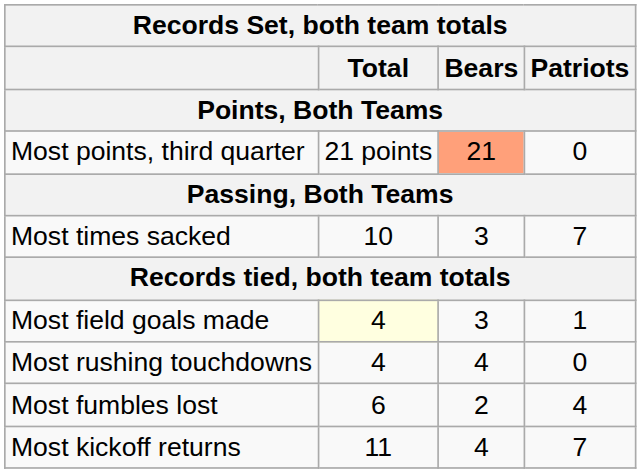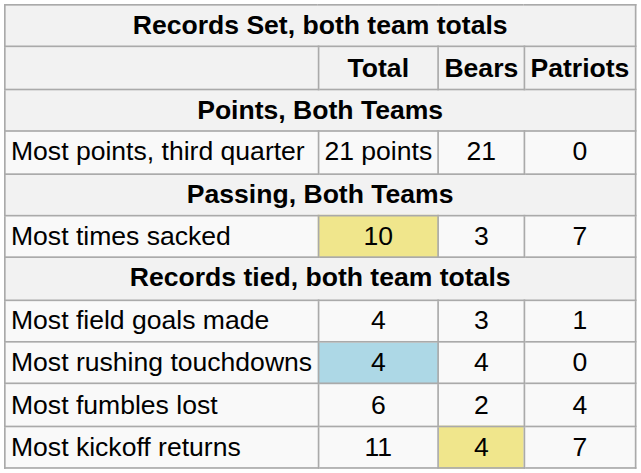(481, 151) lightsalmon background -> (481, 151) no background
(378, 236) no background -> (378, 236) khaki background
(378, 320) lightyellow background -> (378, 320) no background
(378, 362) no background -> (378, 362) lightblue background
(481, 446) no background -> (481, 446) khaki background
